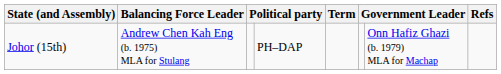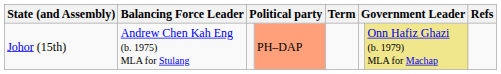(280, 46) no background -> (280, 46) lightsalmon background
(408, 46) no background -> (408, 46) khaki background
